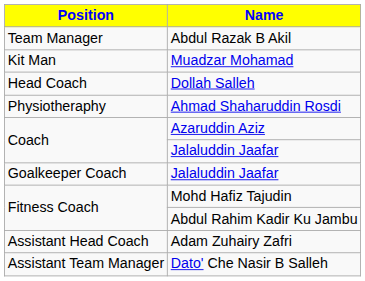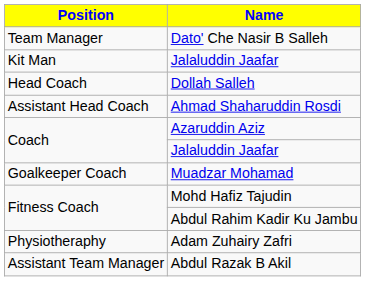(231, 38) Abdul Razak B Akil -> (249, 38) Dato' Che Nasir B Salleh
(232, 60) Muadzar Mohamad -> (225, 60) Jalaluddin Jaafar
(57, 106) Physiotheraphy -> (78, 106) Assistant Head Coach
(225, 173) Jalaluddin Jaafar -> (232, 173) Muadzar Mohamad
(78, 241) Assistant Head Coach -> (57, 241) Physiotheraphy
(249, 264) Dato' Che Nasir B Salleh -> (231, 264) Abdul Razak B Akil
